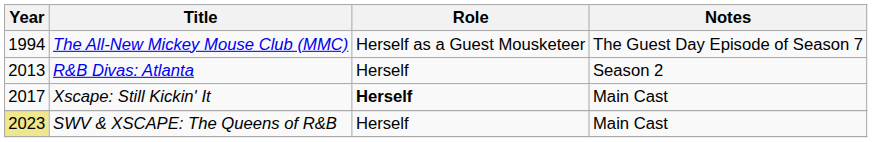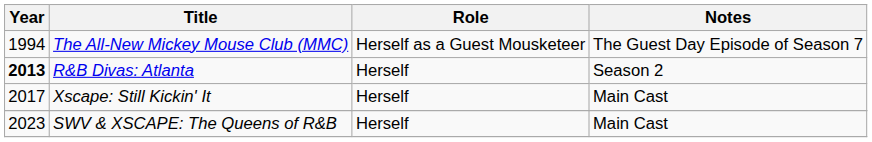(27, 70) normal -> (27, 70) bold
(384, 96) bold -> (382, 96) normal
(27, 123) khaki background -> (27, 123) no background
